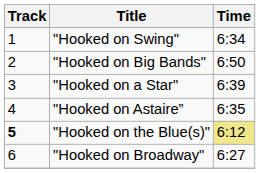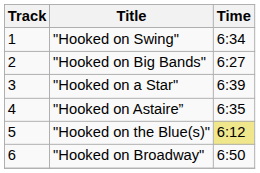(231, 62) 6:50 -> (231, 62) 6:27
(12, 132) bold -> (12, 132) normal
(231, 156) 6:27 -> (231, 156) 6:50
